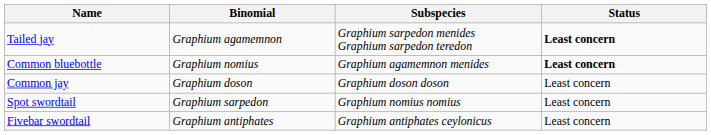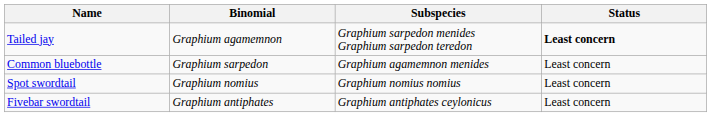(215, 64) Graphium nomius -> (220, 64) Graphium sarpedon
(580, 64) bold -> (577, 64) normal
- row: (38, 83)
(220, 102) Graphium sarpedon -> (215, 83) Graphium nomius
